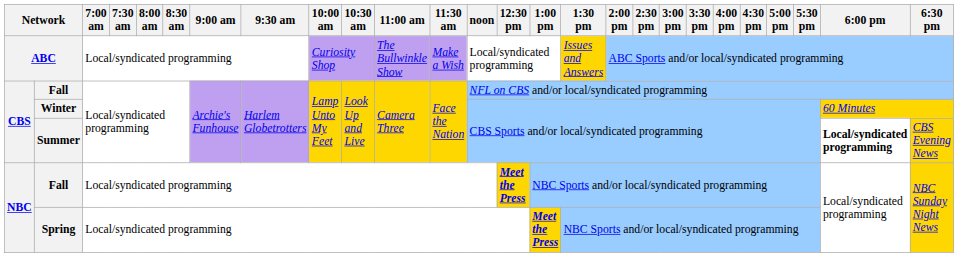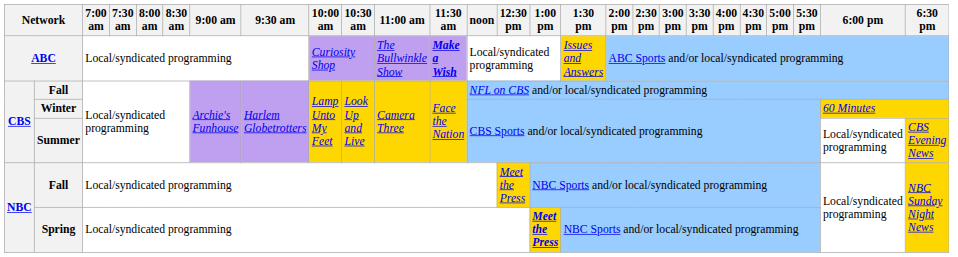(448, 58) normal -> (446, 58) bold
(865, 140) bold -> (863, 140) normal
(513, 185) bold -> (512, 185) normal
